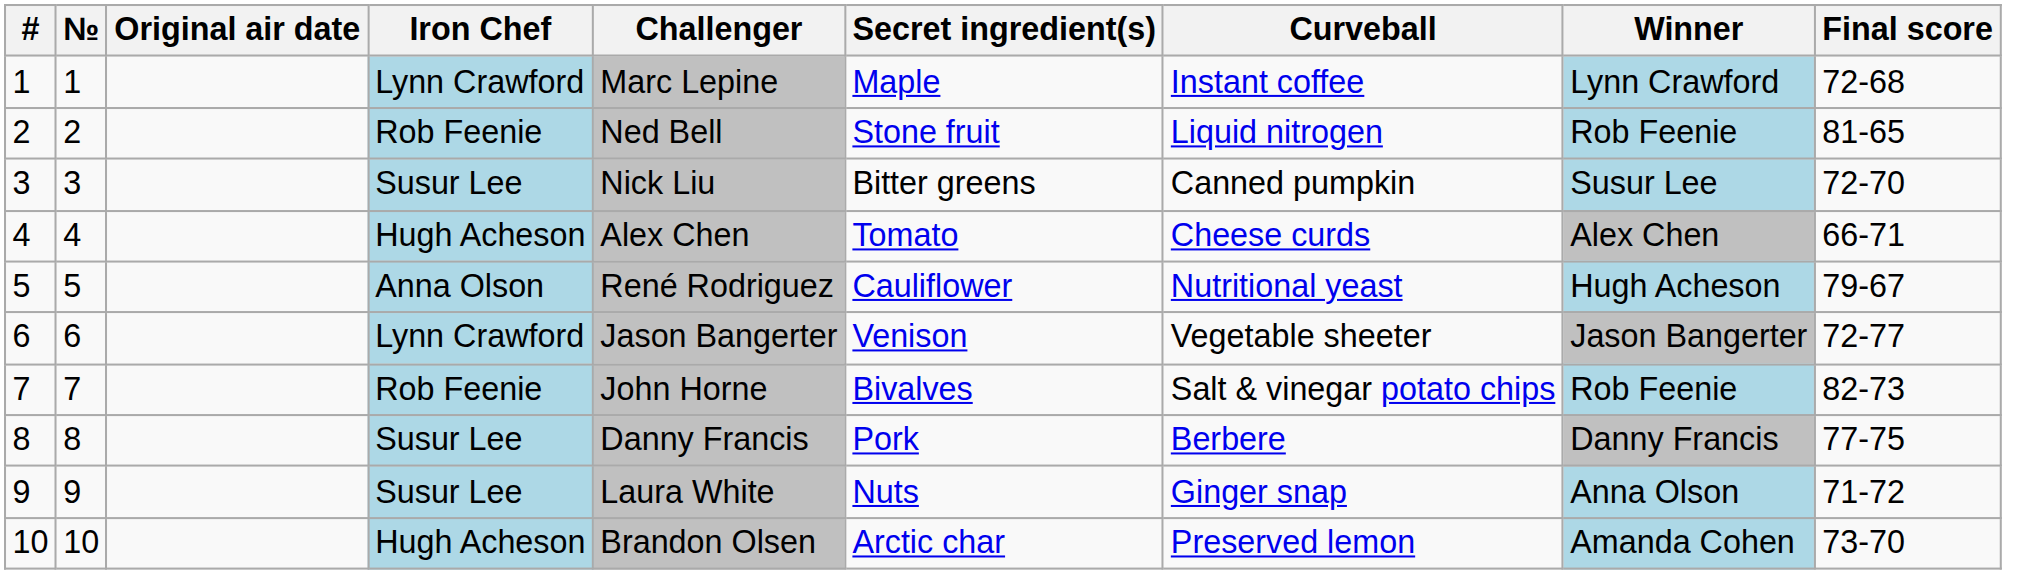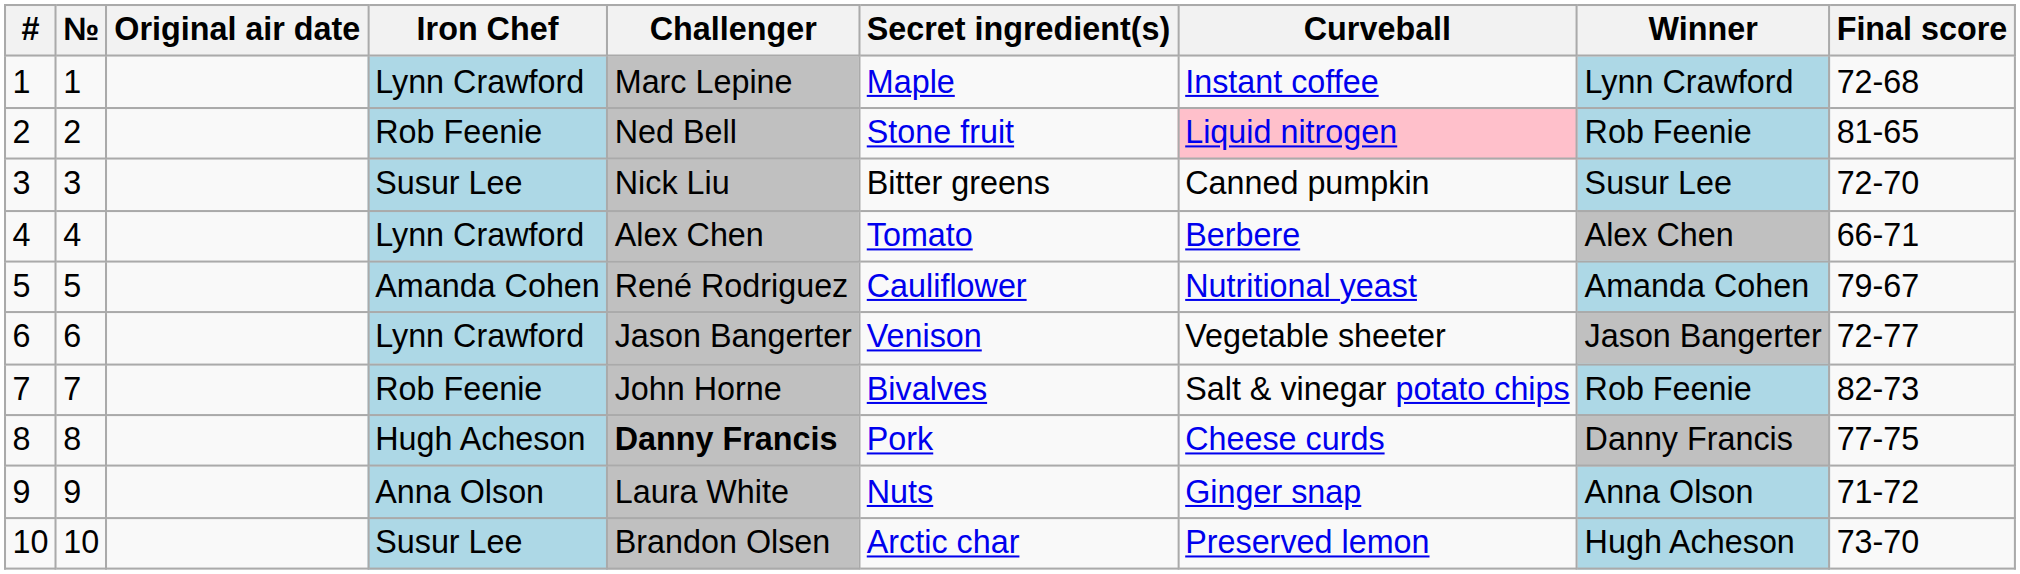(1277, 132) no background -> (1291, 132) pink background
(480, 235) Hugh Acheson -> (480, 235) Lynn Crawford
(1271, 235) Cheese curds -> (1243, 235) Berbere
(460, 286) Anna Olson -> (488, 286) Amanda Cohen
(1675, 286) Hugh Acheson -> (1697, 286) Amanda Cohen
(449, 440) Susur Lee -> (480, 440) Hugh Acheson
(705, 440) normal -> (726, 440) bold
(1228, 440) Berbere -> (1285, 440) Cheese curds
(449, 491) Susur Lee -> (460, 491) Anna Olson
(480, 542) Hugh Acheson -> (449, 542) Susur Lee
(1683, 542) Amanda Cohen -> (1690, 542) Hugh Acheson
